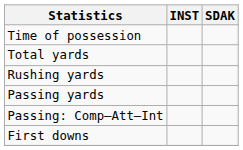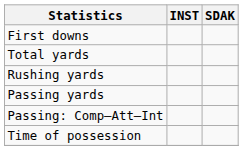rows swapped: (48, 136) <-> (74, 35)
